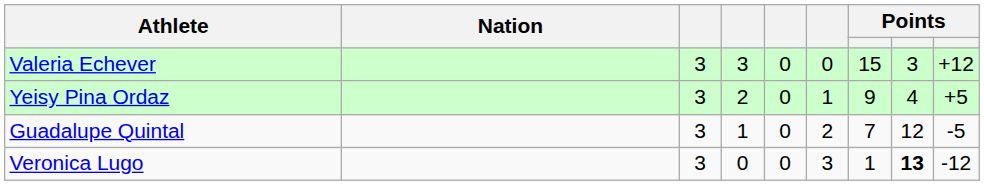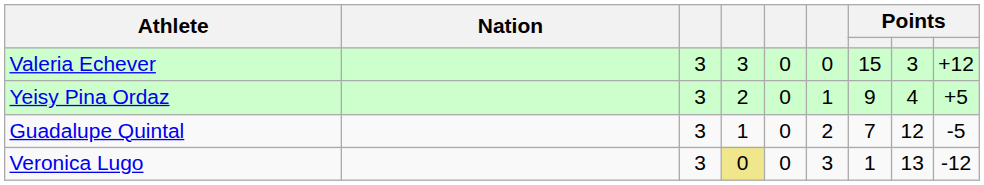(743, 163) no background -> (743, 163) khaki background
(912, 163) bold -> (912, 163) normal
